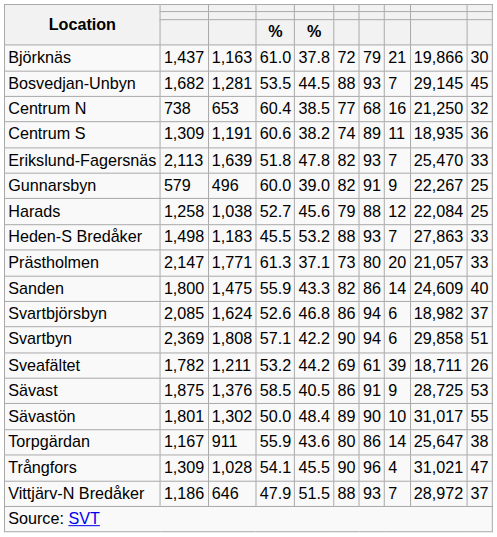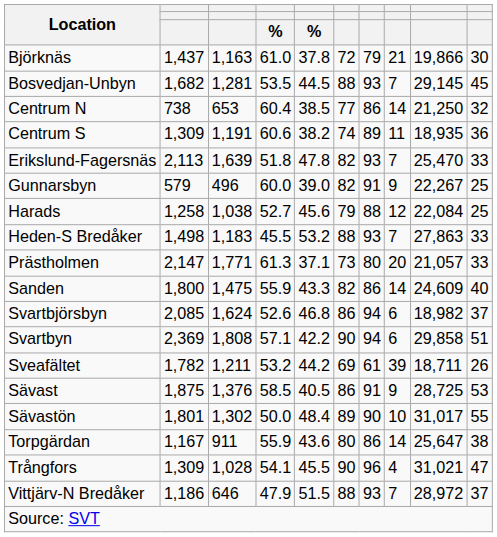(372, 109) 68 -> (372, 109) 86
(397, 109) 16 -> (397, 109) 14
